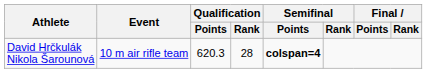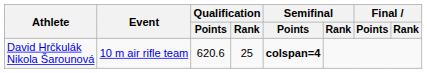(211, 54) 620.3 -> (211, 54) 620.6
(247, 54) 28 -> (247, 54) 25
